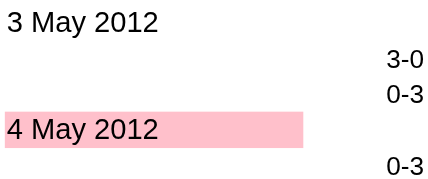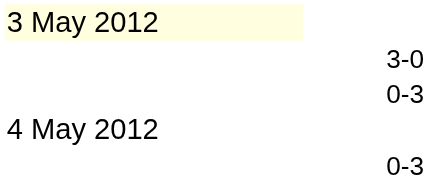(83, 22) no background -> (83, 22) lightyellow background
(83, 129) pink background -> (83, 129) no background
